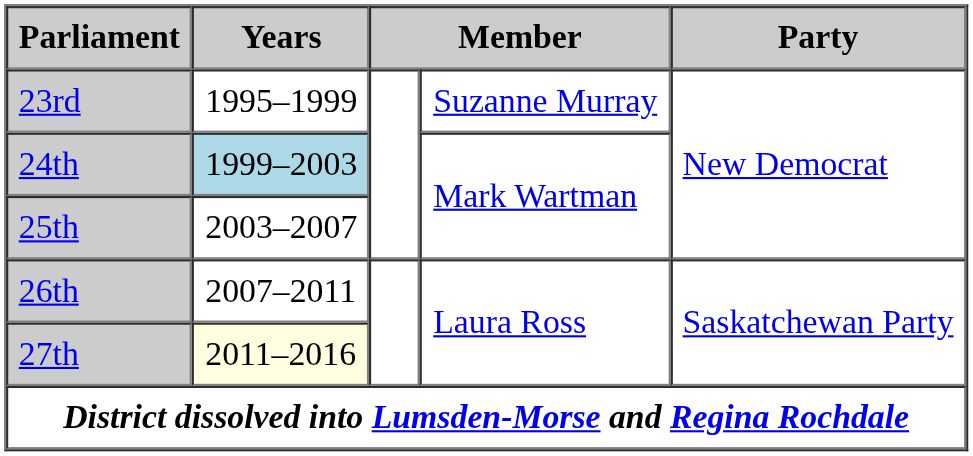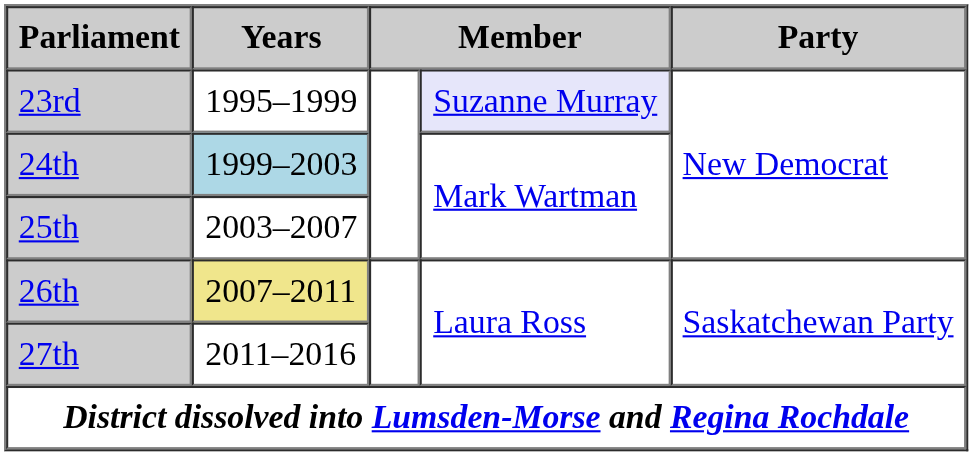(545, 100) no background -> (545, 100) lavender background
(281, 290) no background -> (281, 290) khaki background
(281, 353) lightyellow background -> (281, 353) no background
